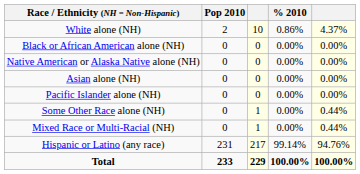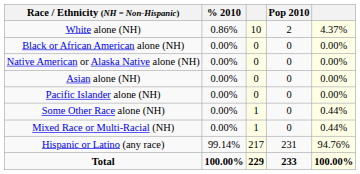columns swapped: (225, 12) <-> (290, 12)
